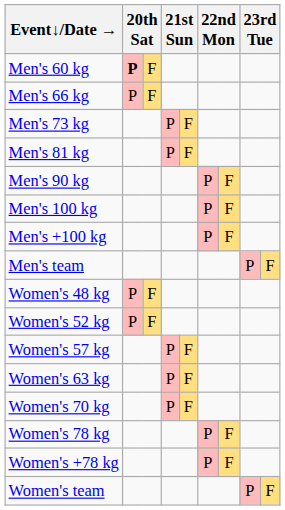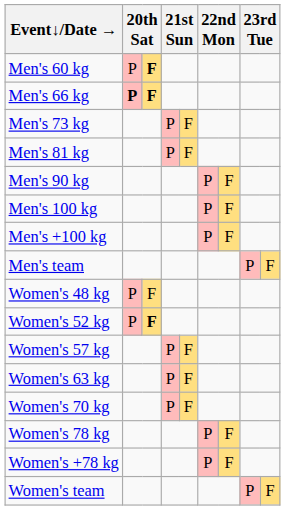(133, 67) bold -> (132, 67) normal
(152, 67) normal -> (152, 67) bold
(133, 96) normal -> (132, 96) bold
(152, 96) normal -> (152, 96) bold
(152, 321) normal -> (152, 321) bold
